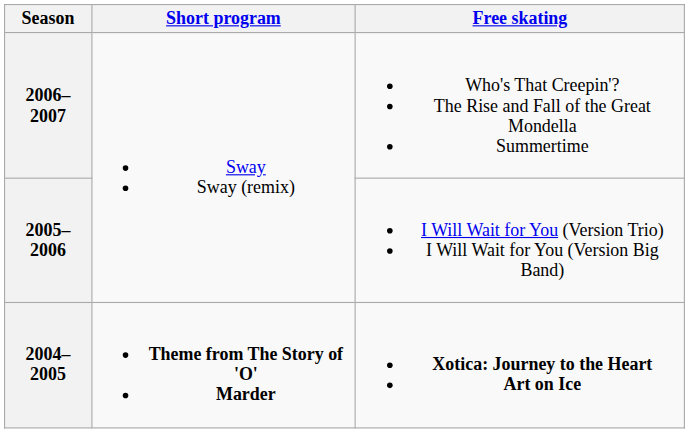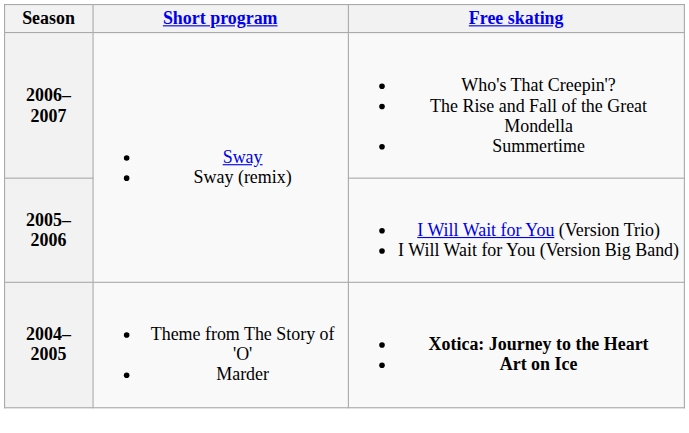(223, 375) bold -> (220, 355) normal
